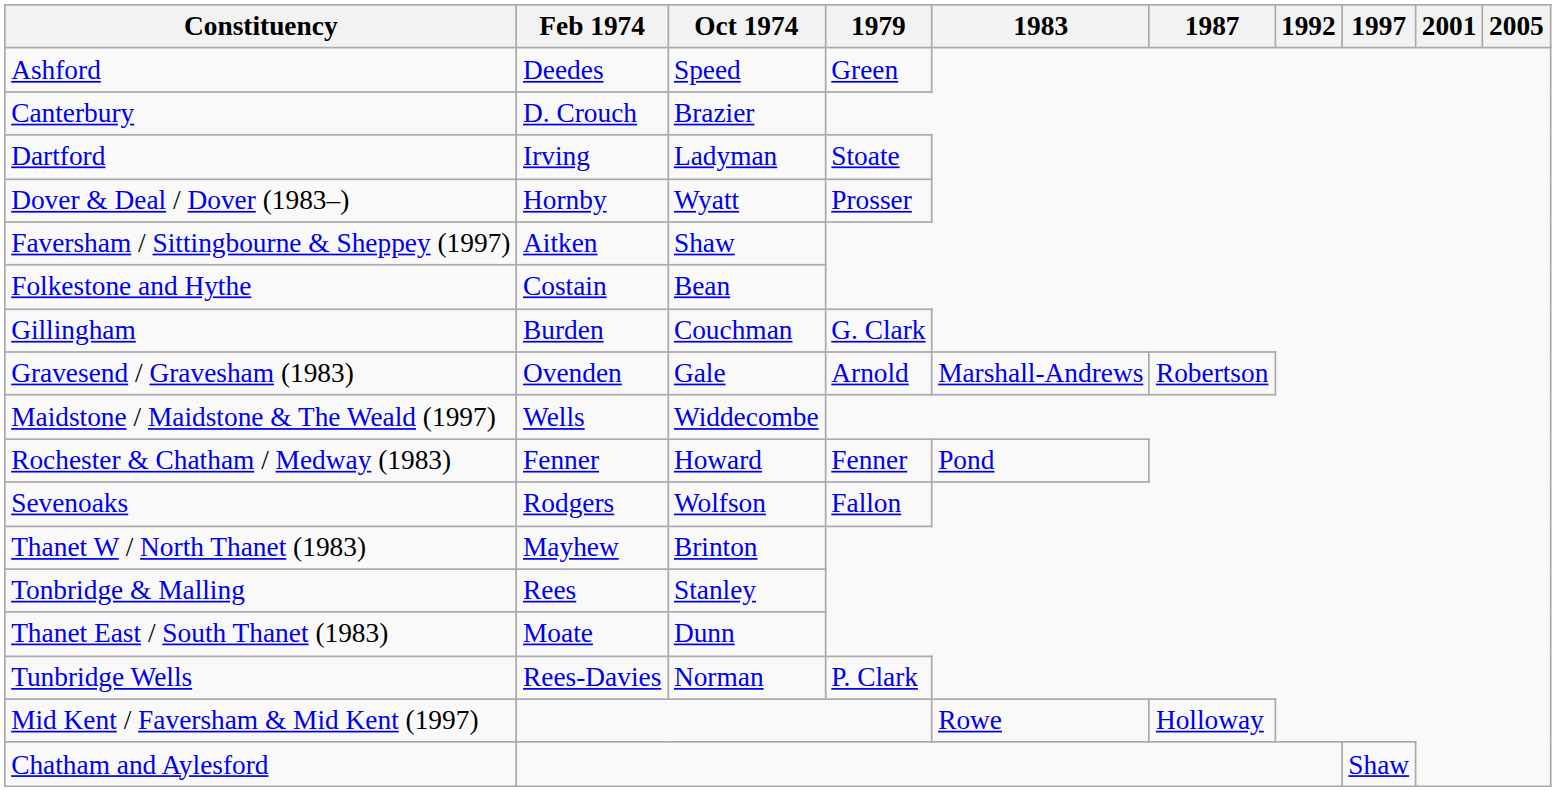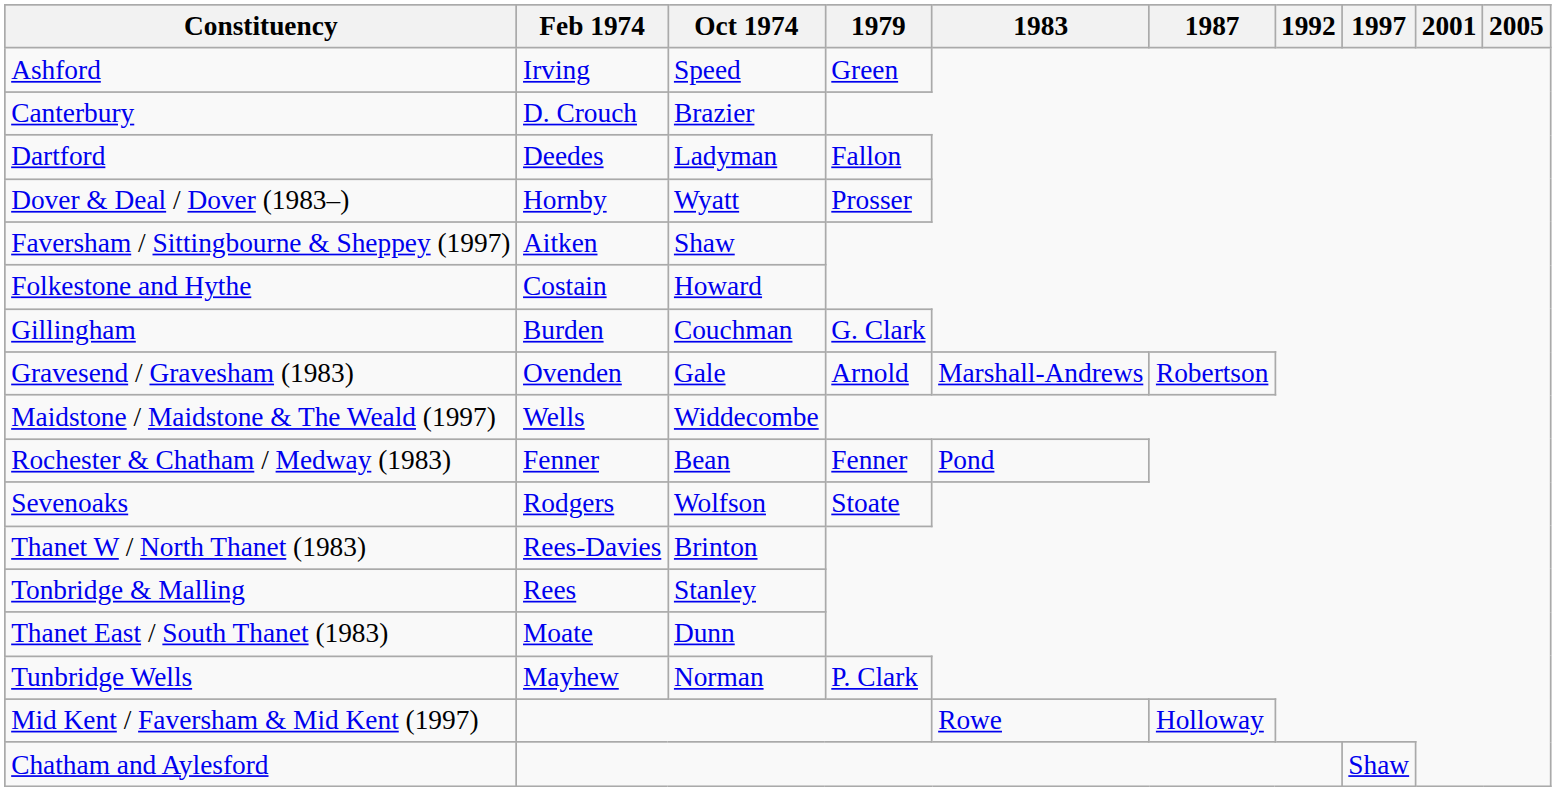(563, 69) Deedes -> (556, 69) Irving
(556, 156) Irving -> (563, 156) Deedes
(865, 156) Stoate -> (866, 156) Fallon
(702, 286) Bean -> (718, 286) Howard
(718, 460) Howard -> (702, 460) Bean
(866, 503) Fallon -> (865, 503) Stoate
(571, 546) Mayhew -> (592, 546) Rees-Davies
(592, 677) Rees-Davies -> (571, 677) Mayhew
